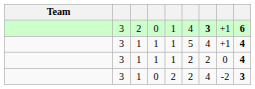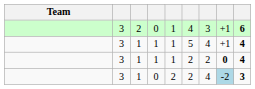(208, 28) bold -> (208, 28) normal
(225, 60) normal -> (225, 60) bold
(225, 76) no background -> (225, 76) lightblue background
